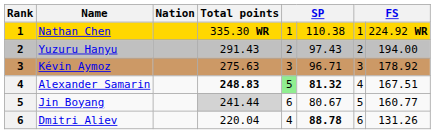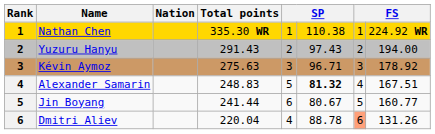(240, 85) bold -> (240, 85) normal
(289, 85) lightgreen background -> (289, 85) no background
(240, 102) lightgrey background -> (240, 102) no background
(325, 120) bold -> (325, 120) normal
(360, 120) no background -> (360, 120) lightsalmon background
